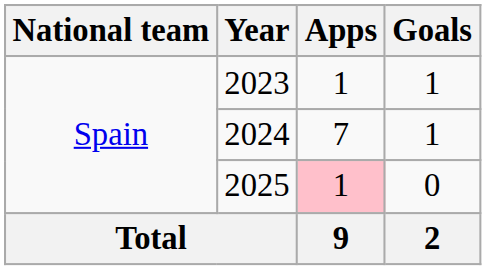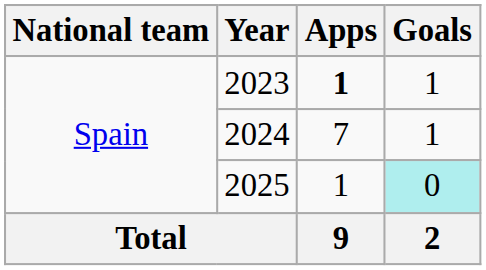(341, 82) normal -> (341, 82) bold
(341, 185) pink background -> (341, 185) no background
(432, 185) no background -> (432, 185) paleturquoise background
